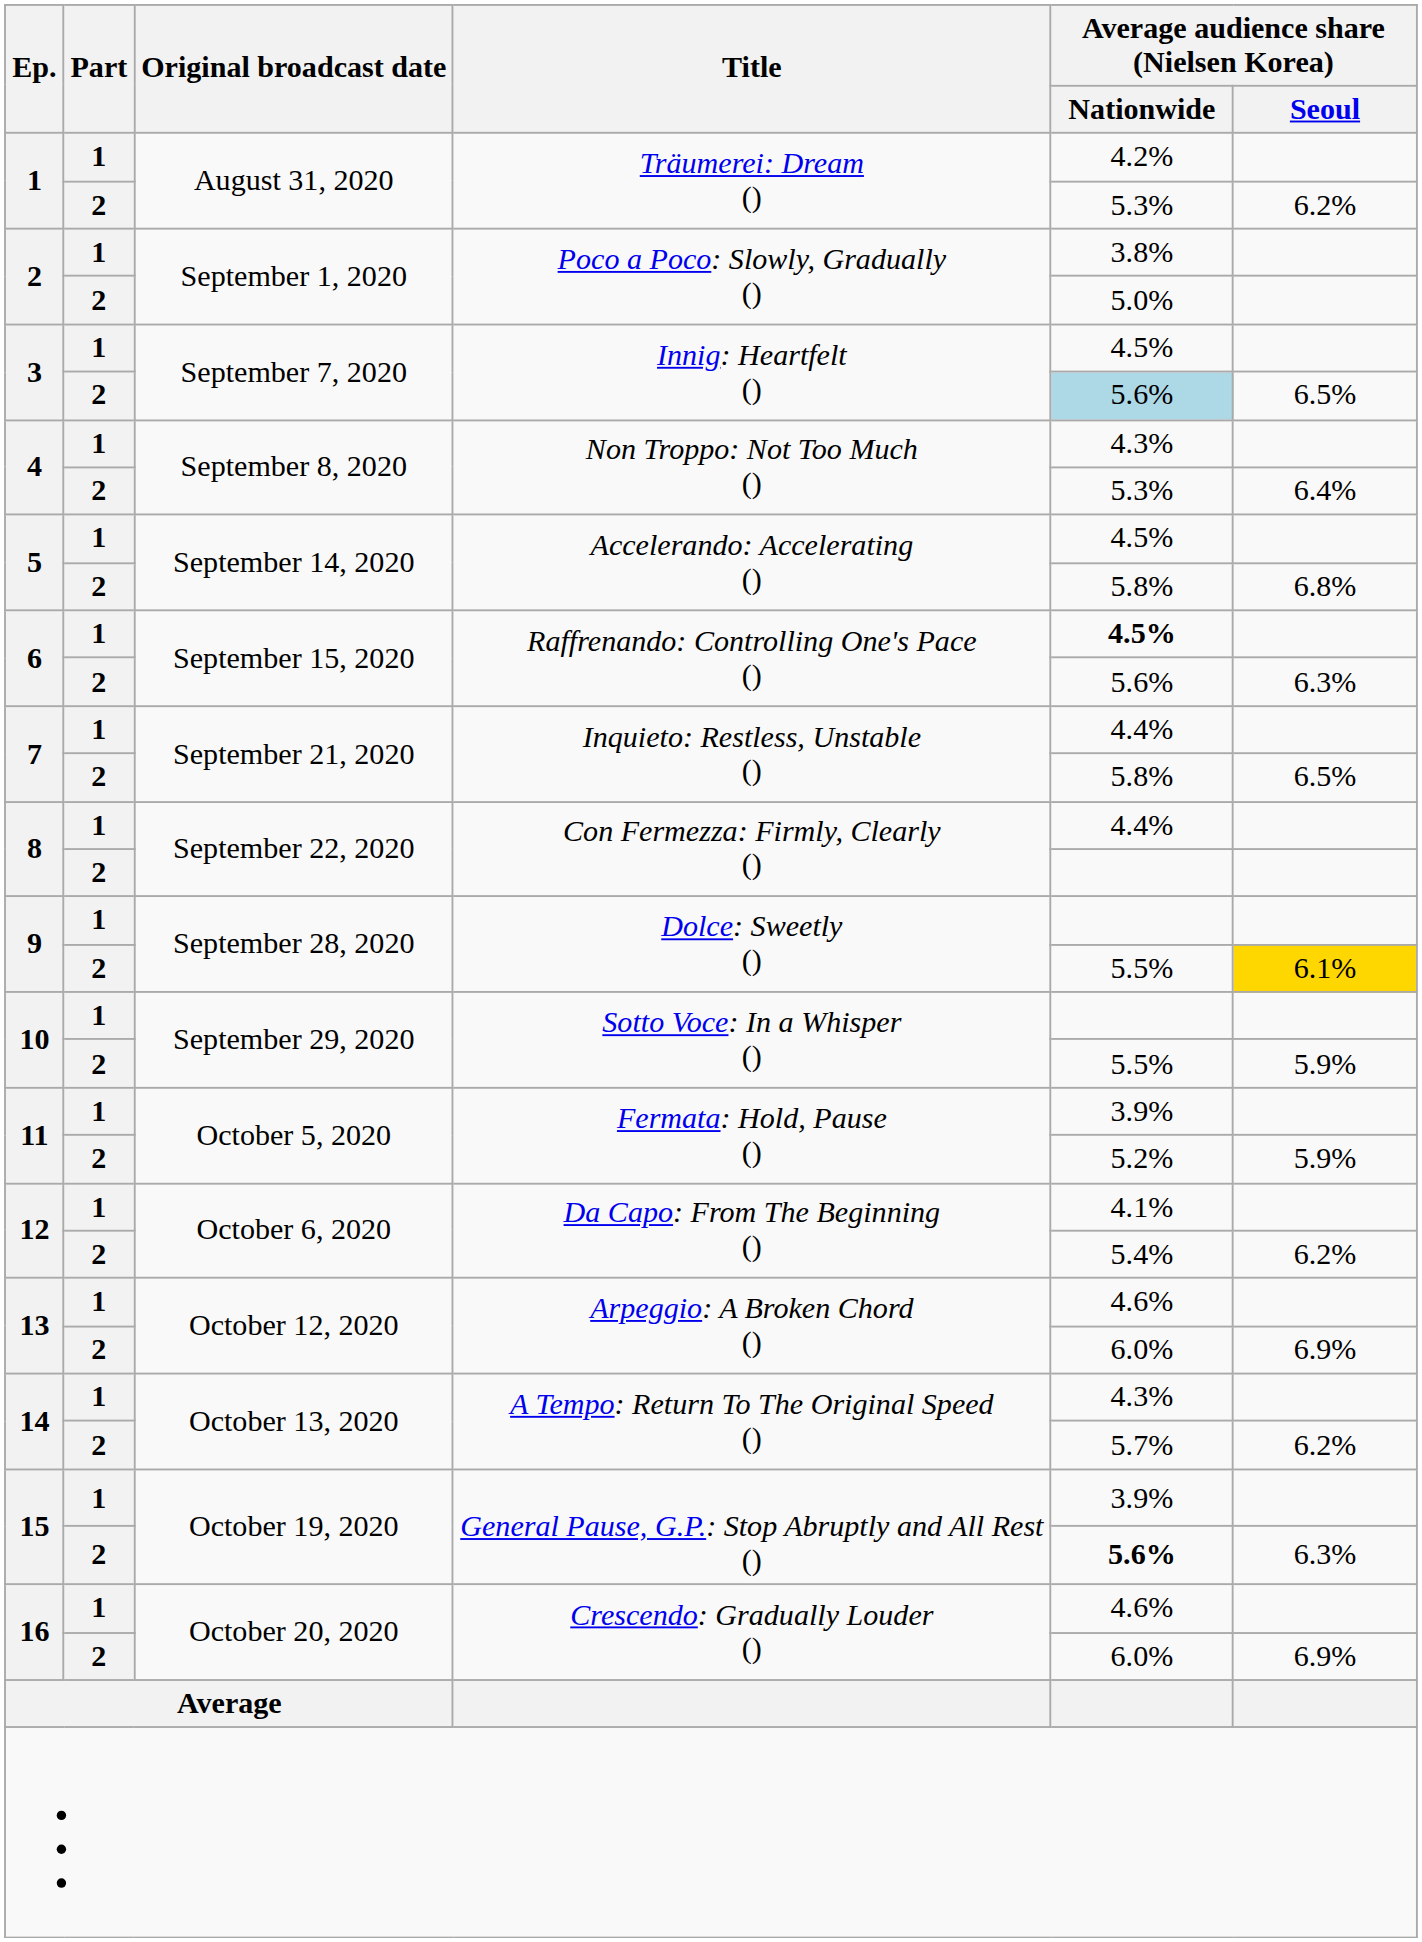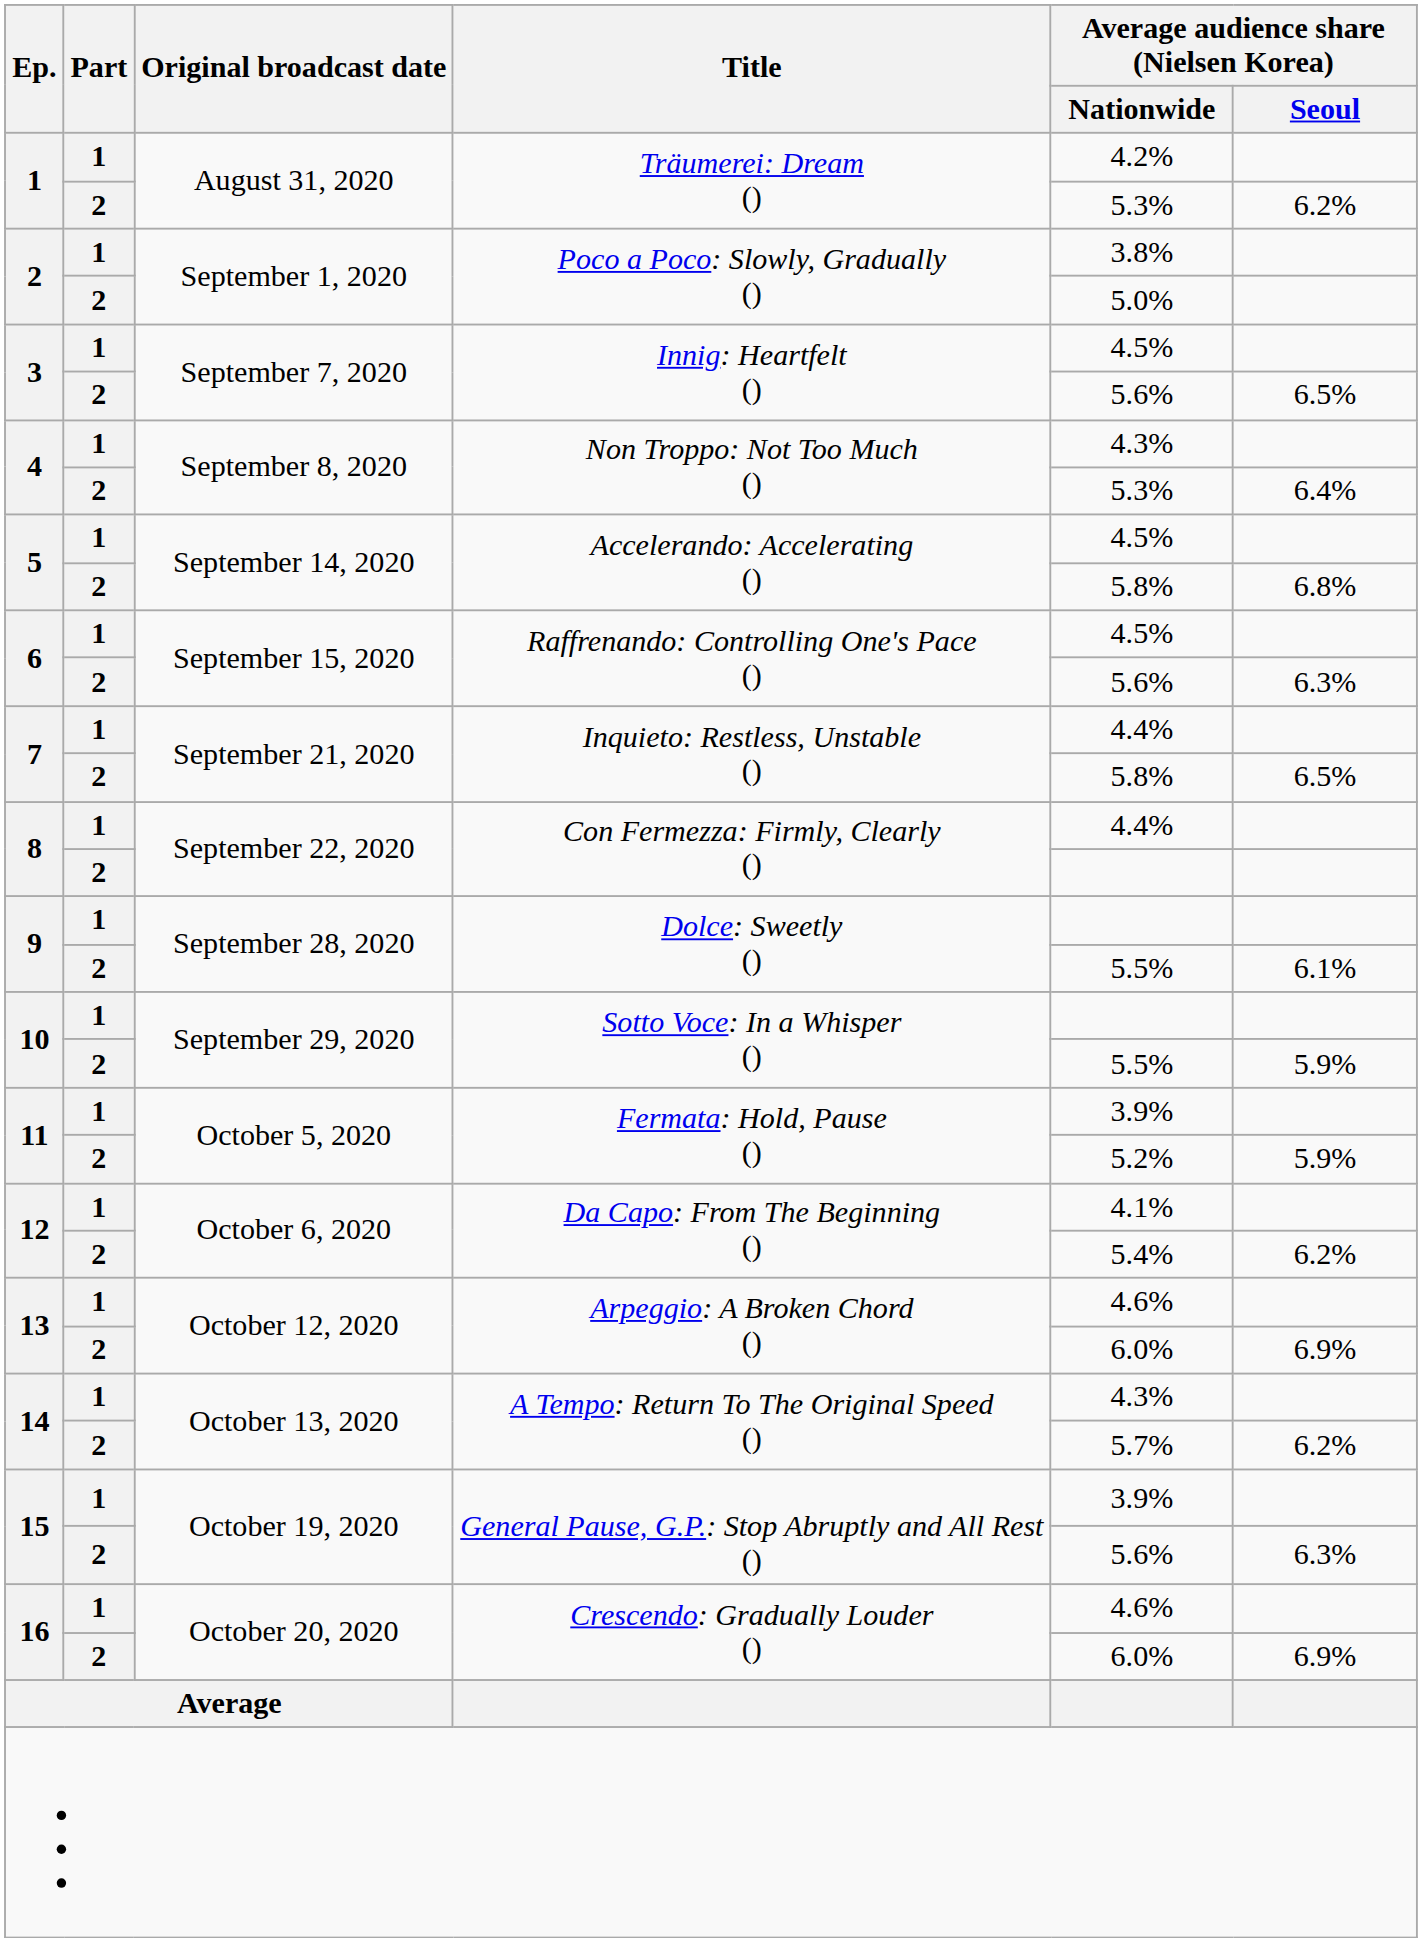(1142, 395) lightblue background -> (1142, 395) no background
(1142, 633) bold -> (1142, 633) normal
(1325, 967) gold background -> (1325, 967) no background
(1142, 1555) bold -> (1142, 1555) normal
